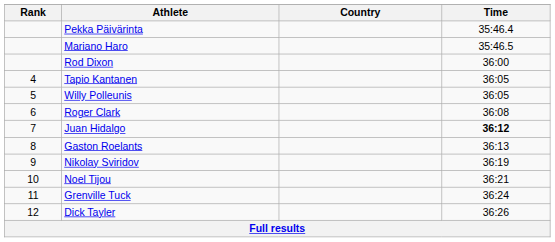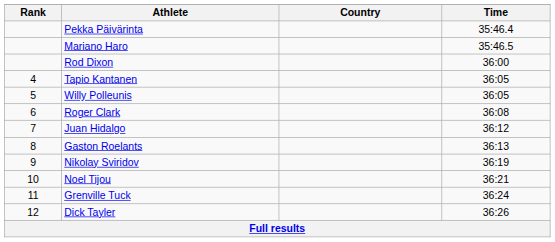(496, 129) bold -> (496, 129) normal
